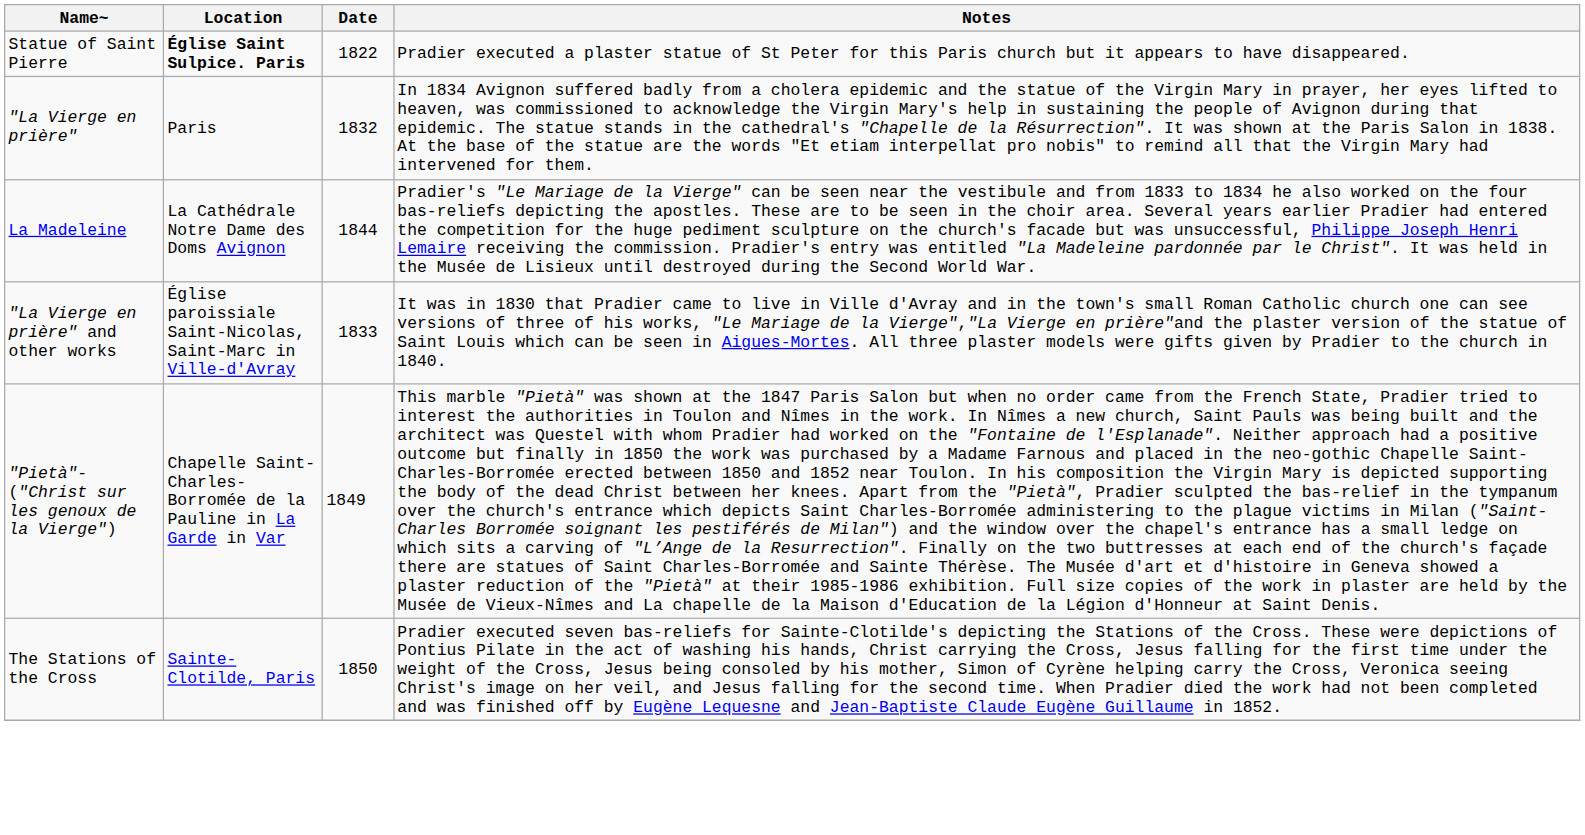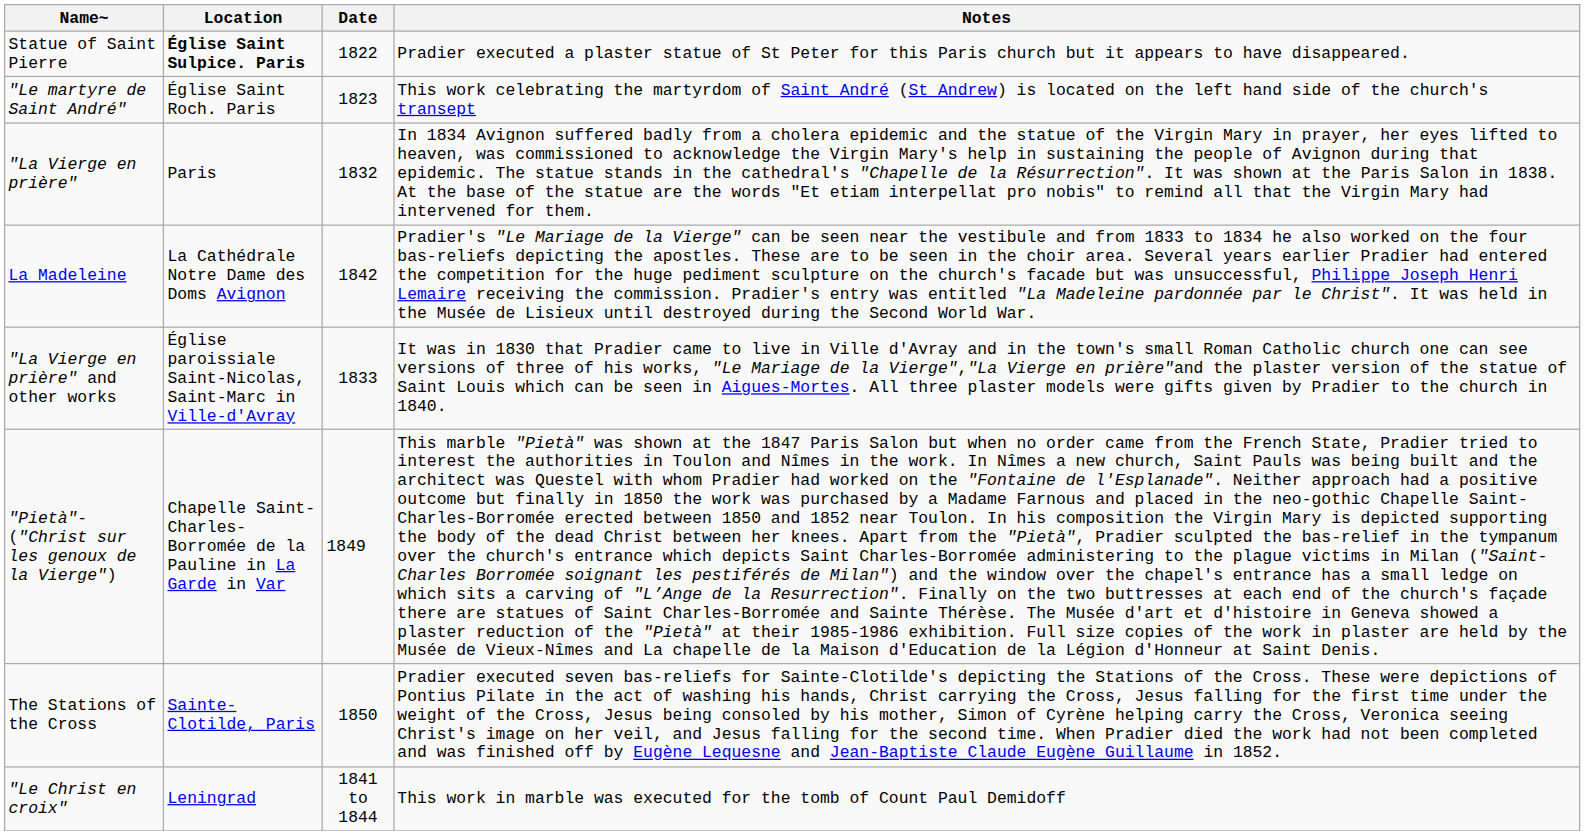+ row: (77, 100)
(358, 230) 1844 -> (358, 276) 1842
+ row: (72, 799)
